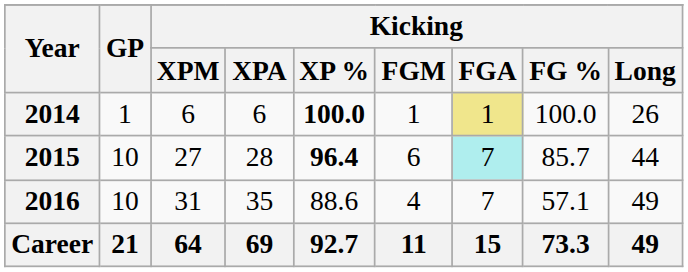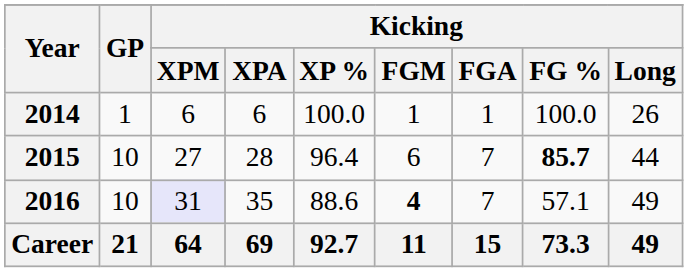(334, 113) bold -> (334, 113) normal
(488, 113) khaki background -> (488, 113) no background
(334, 157) bold -> (334, 157) normal
(488, 157) paleturquoise background -> (488, 157) no background
(566, 157) normal -> (566, 157) bold
(188, 200) no background -> (188, 200) lavender background
(414, 200) normal -> (414, 200) bold
